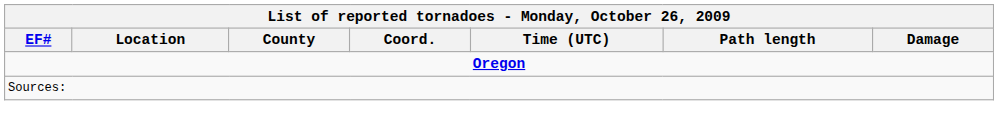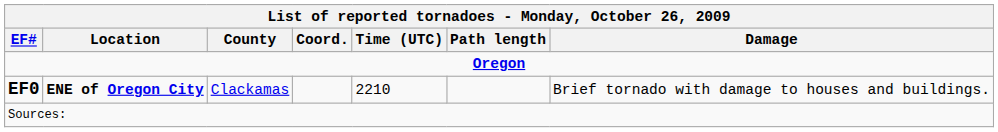+ row: (24, 89)
